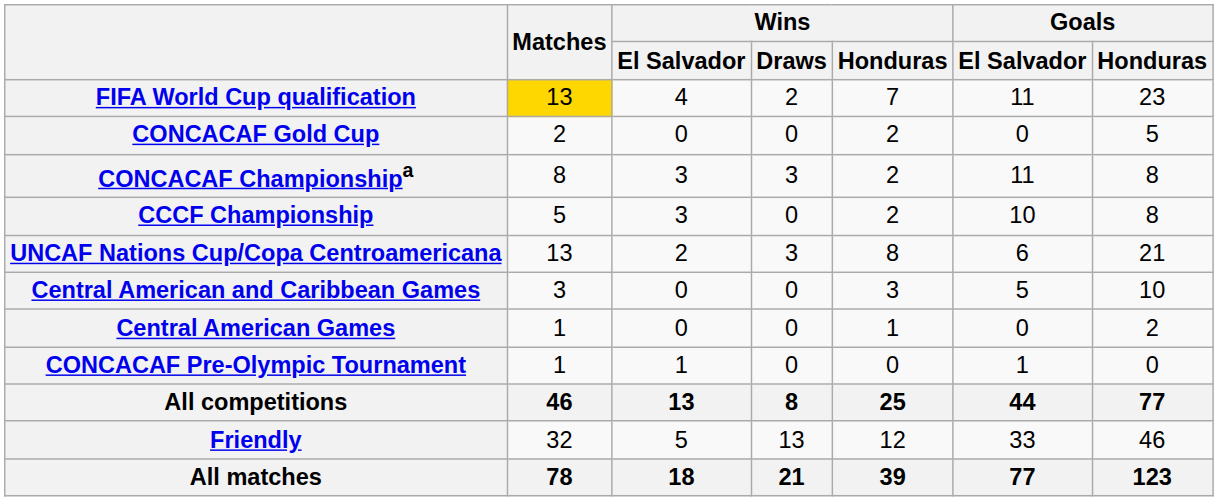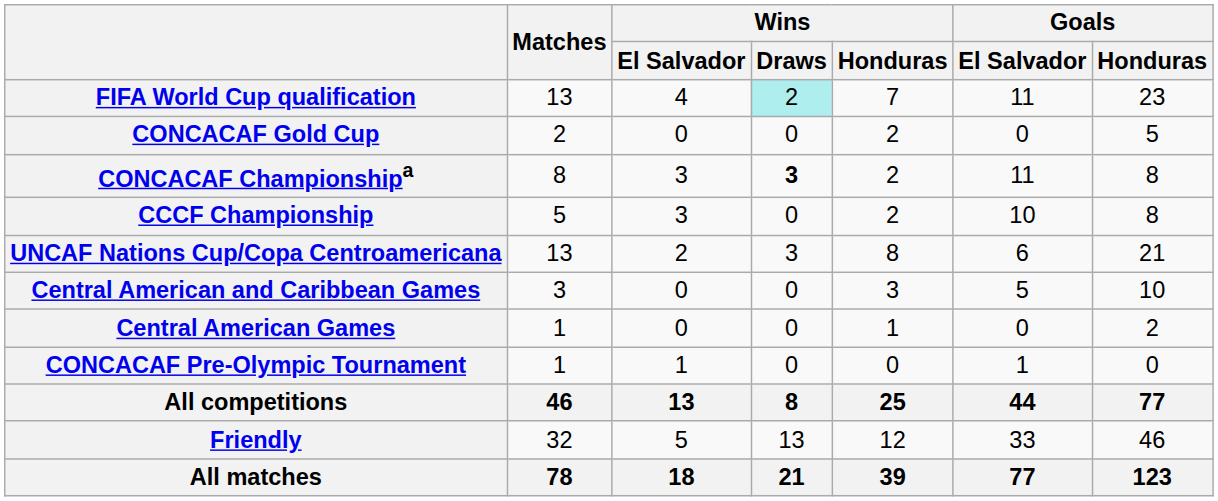(559, 97) gold background -> (559, 97) no background
(792, 97) no background -> (792, 97) paleturquoise background
(792, 175) normal -> (792, 175) bold
